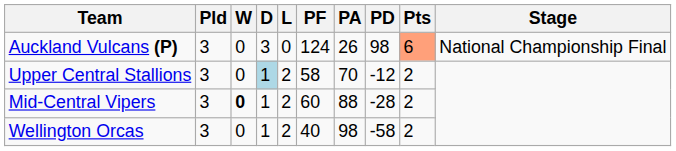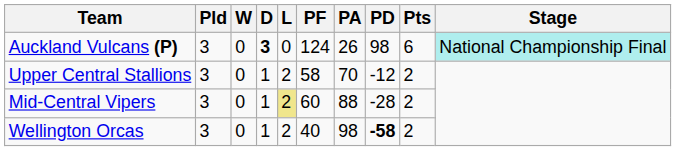(265, 46) normal -> (265, 46) bold
(408, 46) lightsalmon background -> (408, 46) no background
(553, 46) no background -> (553, 46) paleturquoise background
(265, 74) lightblue background -> (265, 74) no background
(240, 103) bold -> (240, 103) normal
(286, 103) no background -> (286, 103) khaki background
(383, 131) normal -> (383, 131) bold
